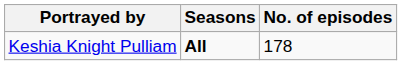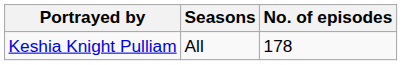(196, 45) bold -> (194, 45) normal
